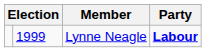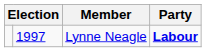(31, 36) 1999 -> (31, 36) 1997
